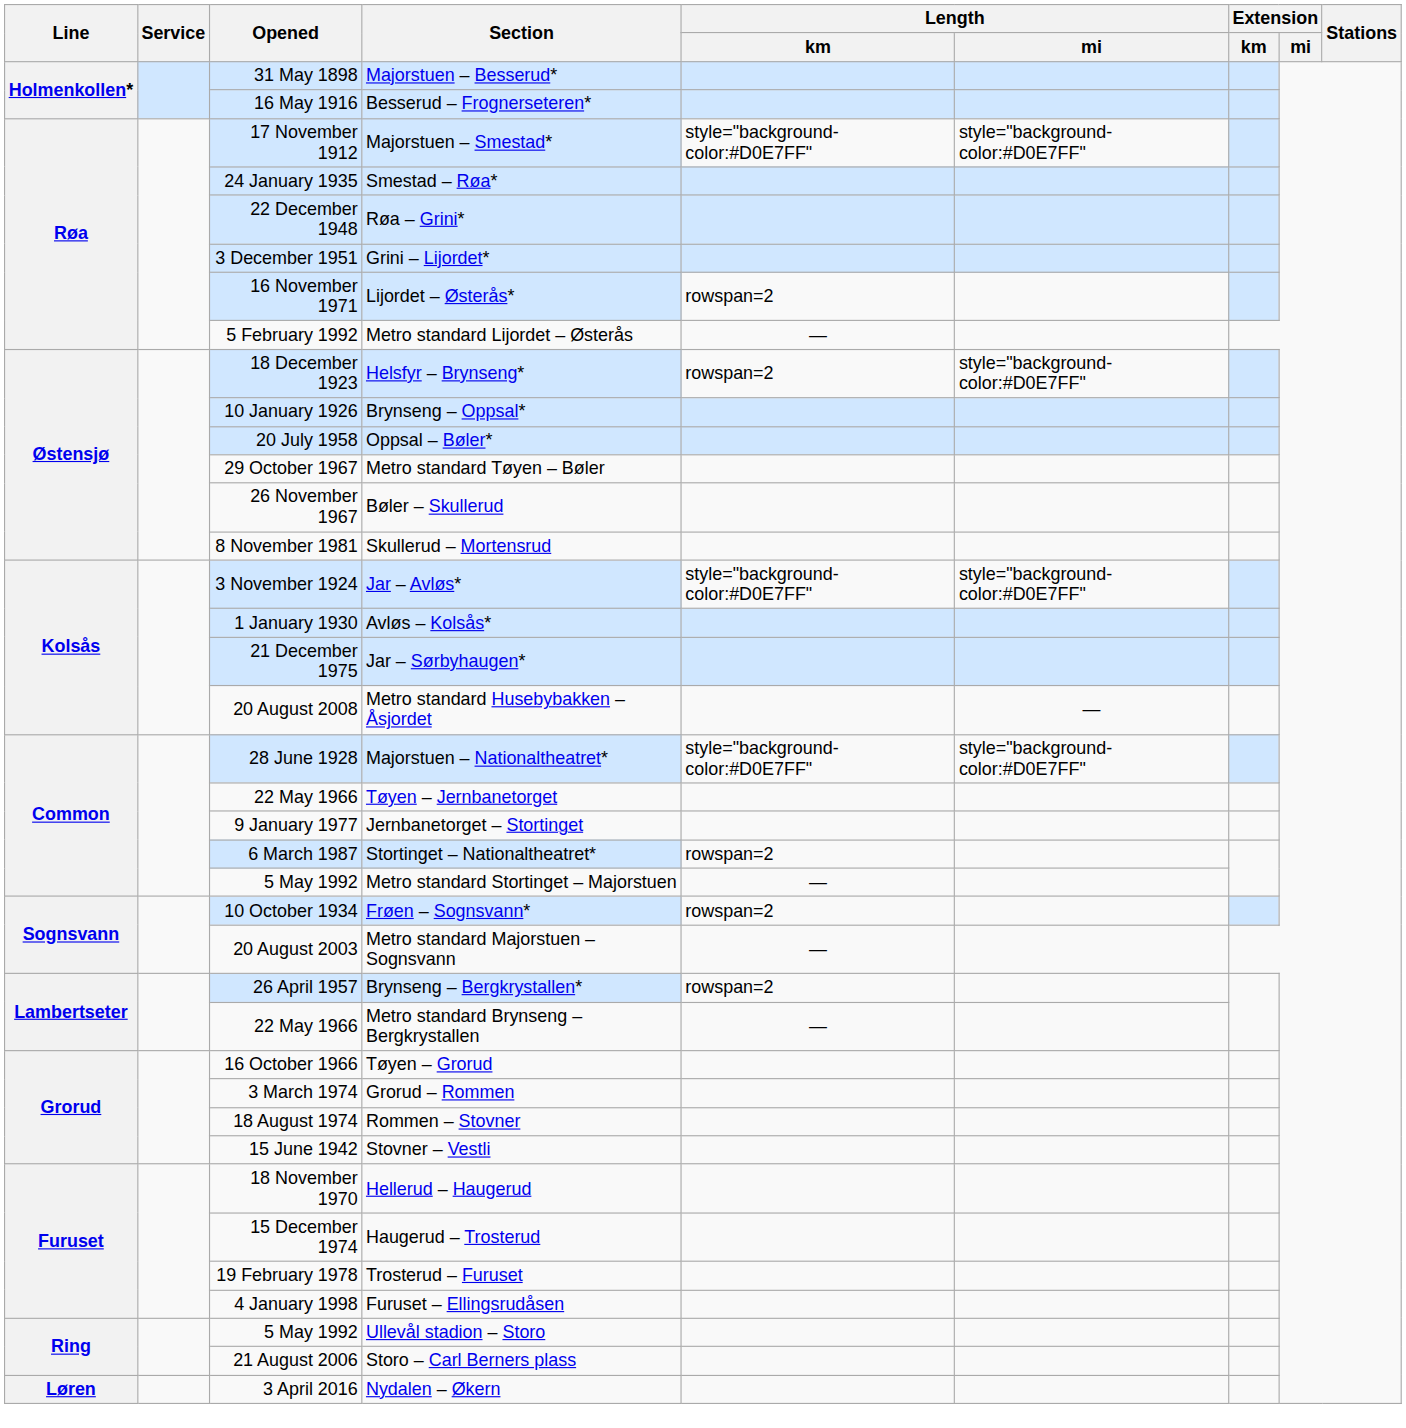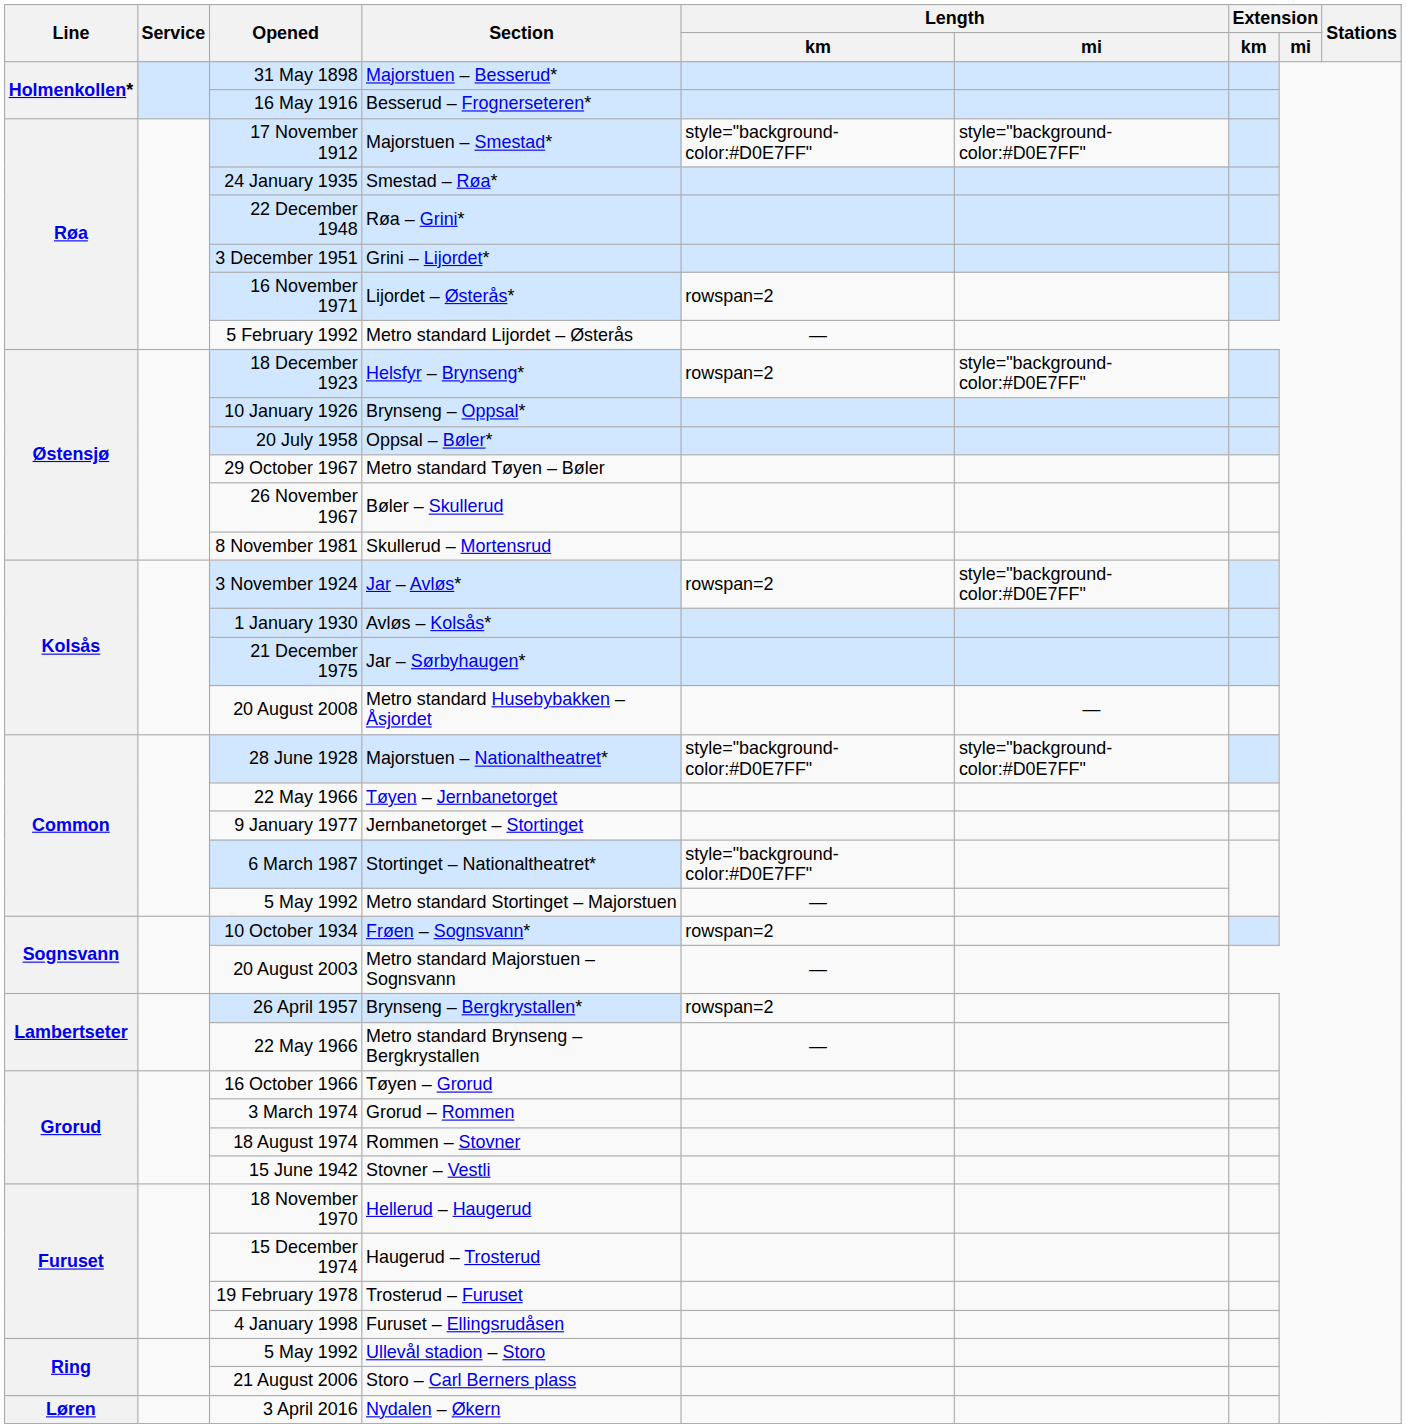(762, 584) style="background-color:#D0E7FF" -> (729, 584) rowspan=2
(729, 853) rowspan=2 -> (762, 863) style="background-color:#D0E7FF"
